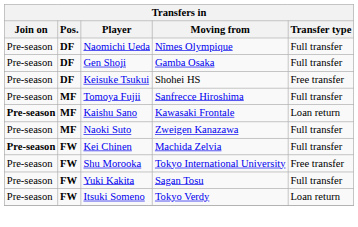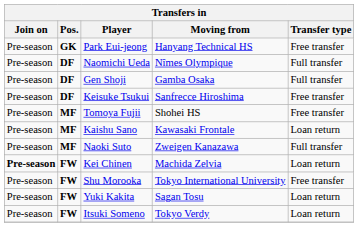+ row: (115, 46)
(178, 79) Shohei HS -> (199, 96) Sanfrecce Hiroshima
(199, 96) Sanfrecce Hiroshima -> (178, 113) Shohei HS
(316, 96) Full transfer -> (317, 113) Free transfer
(31, 113) bold -> (30, 130) normal
(316, 146) Full transfer -> (315, 163) Loan return
(316, 180) Full transfer -> (315, 197) Loan return
